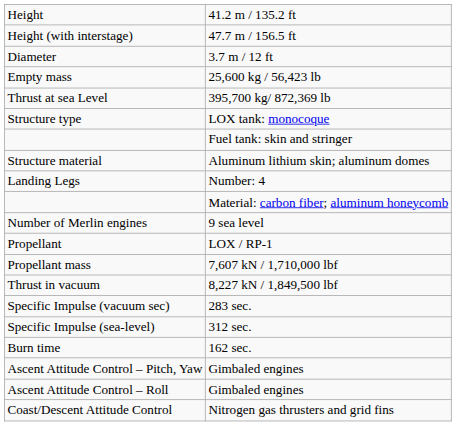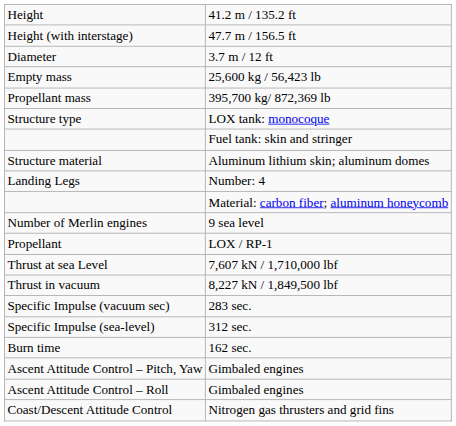(58, 98) Thrust at sea Level -> (49, 98) Propellant mass
(49, 264) Propellant mass -> (58, 264) Thrust at sea Level
